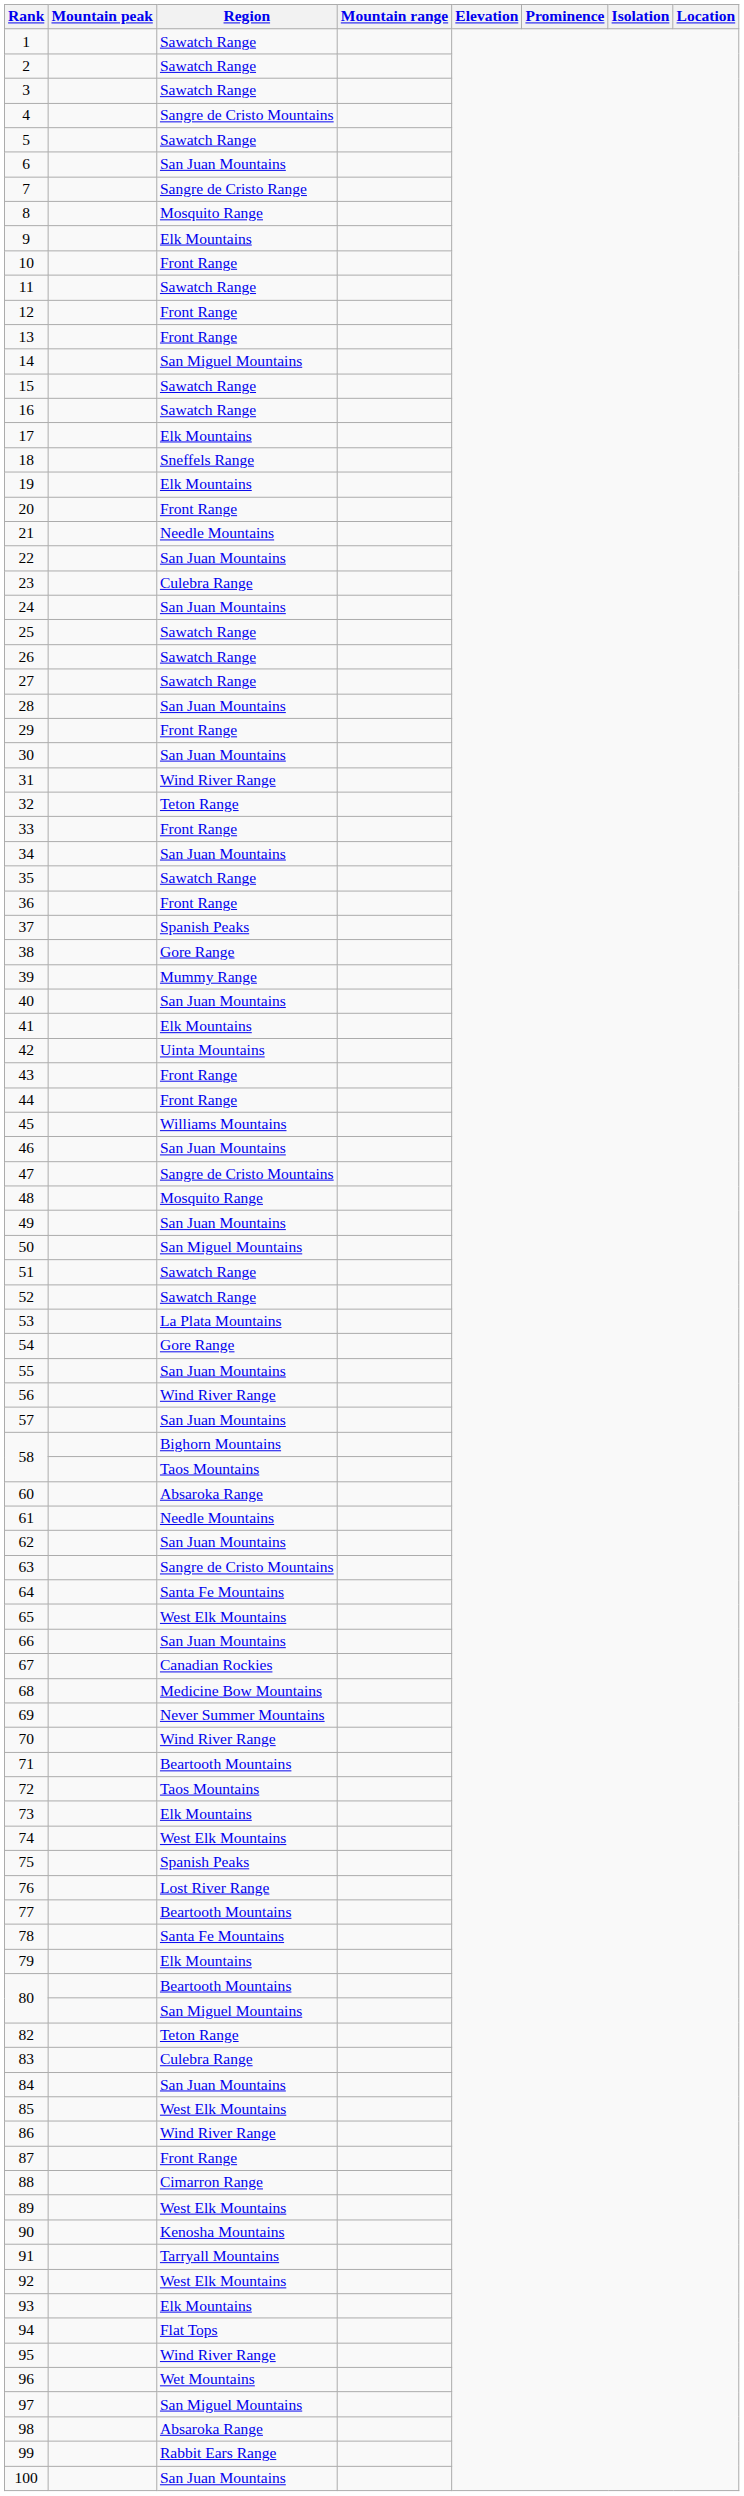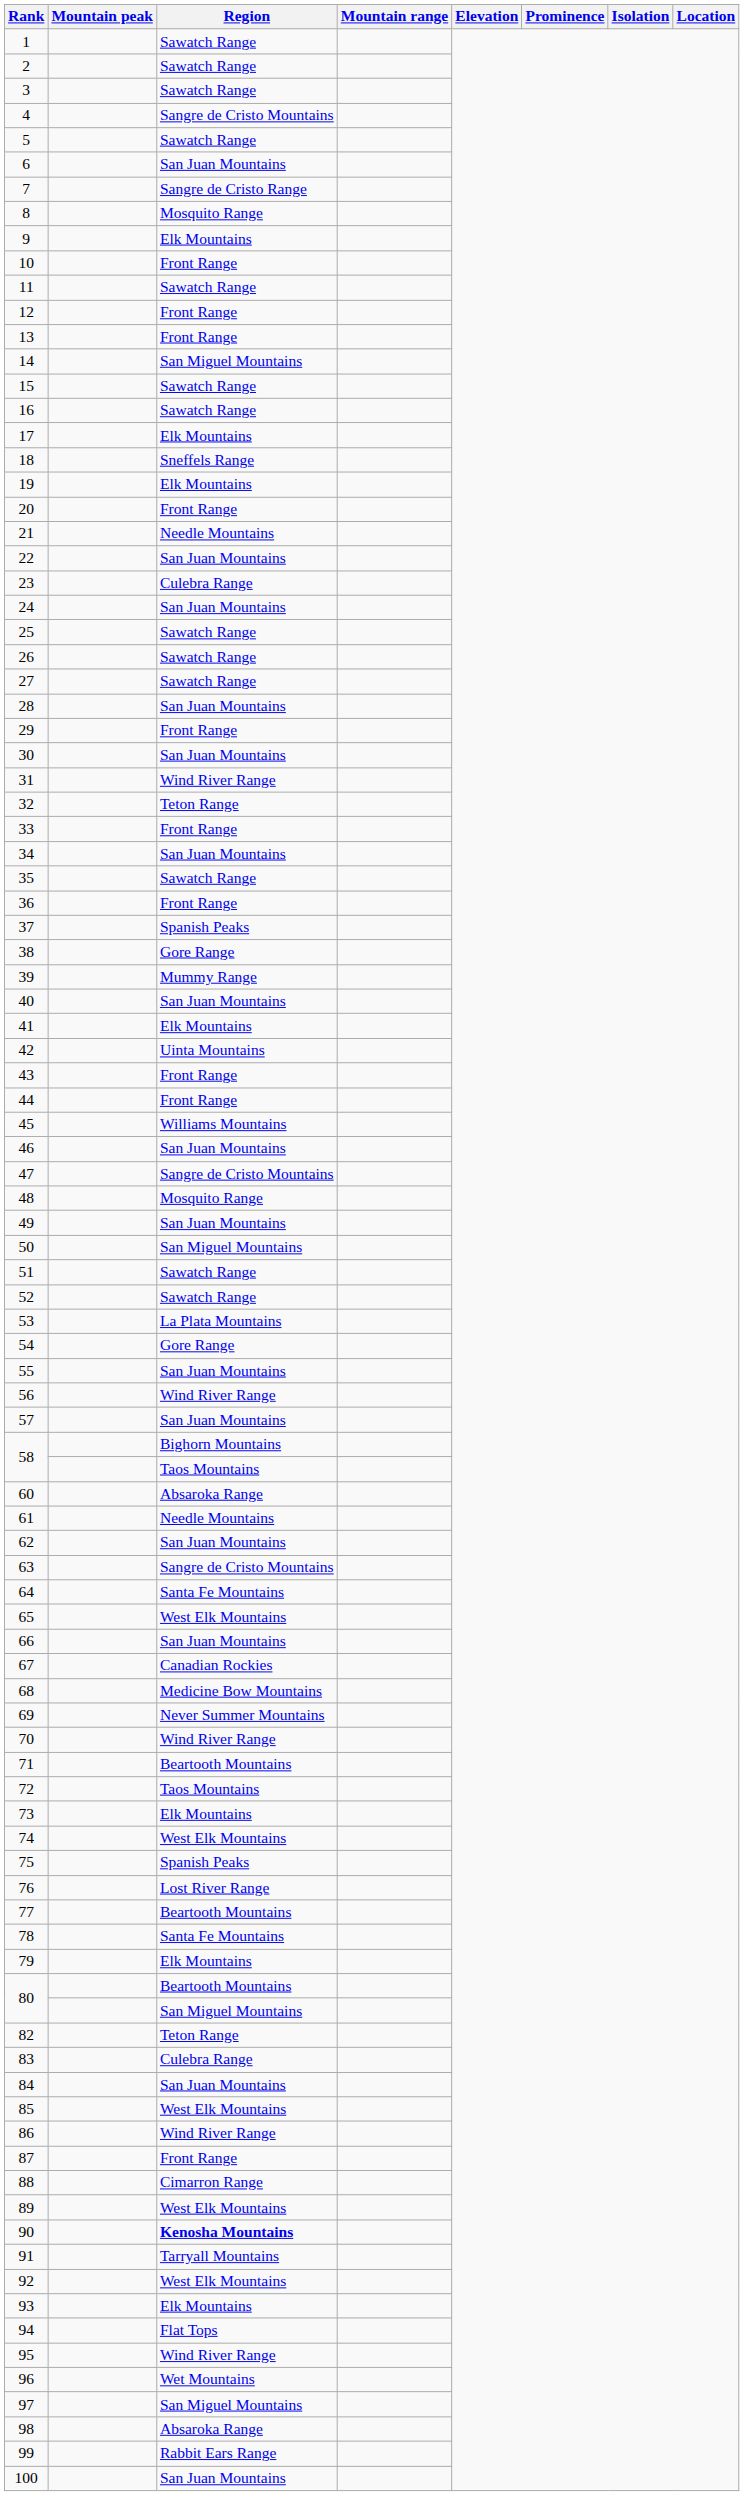(222, 2232) normal -> (227, 2232) bold
